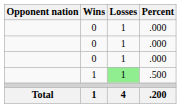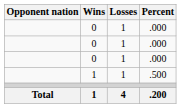(123, 75) lightgreen background -> (123, 75) no background
